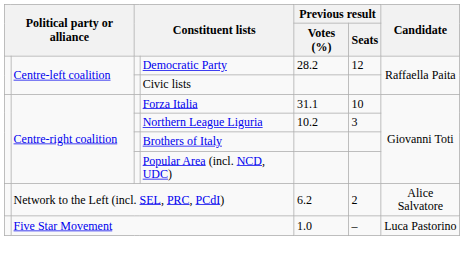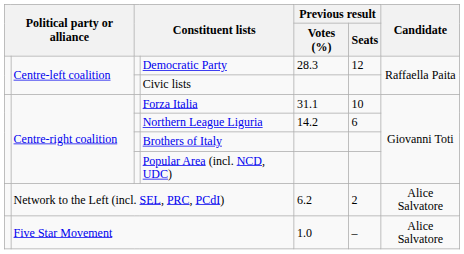(307, 65) 28.2 -> (307, 65) 28.3
(307, 122) 10.2 -> (307, 122) 14.2
(355, 122) 3 -> (355, 122) 6
(420, 225) Luca Pastorino -> (420, 232) Alice Salvatore
